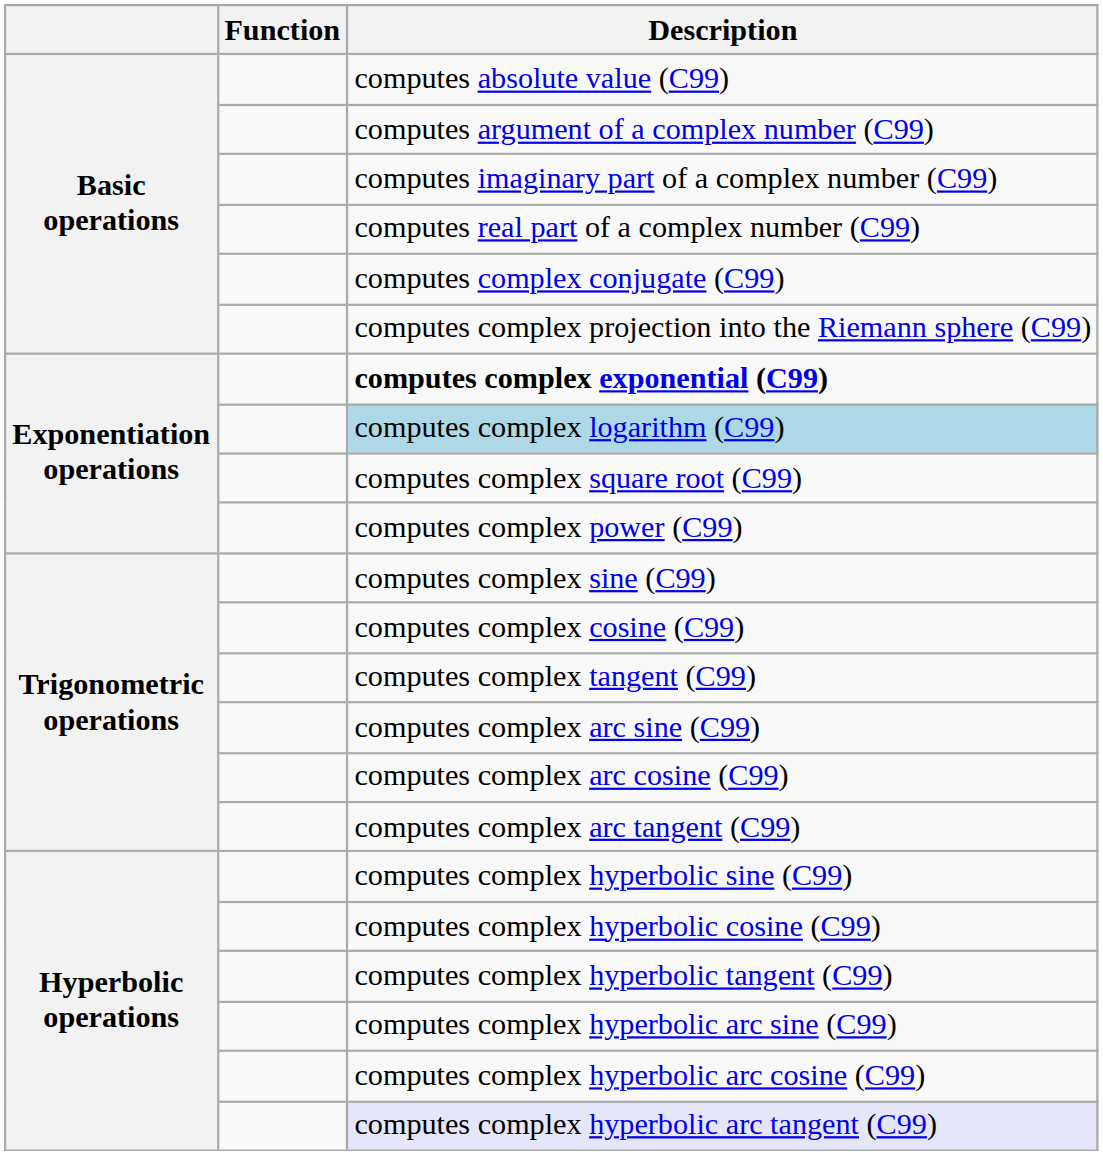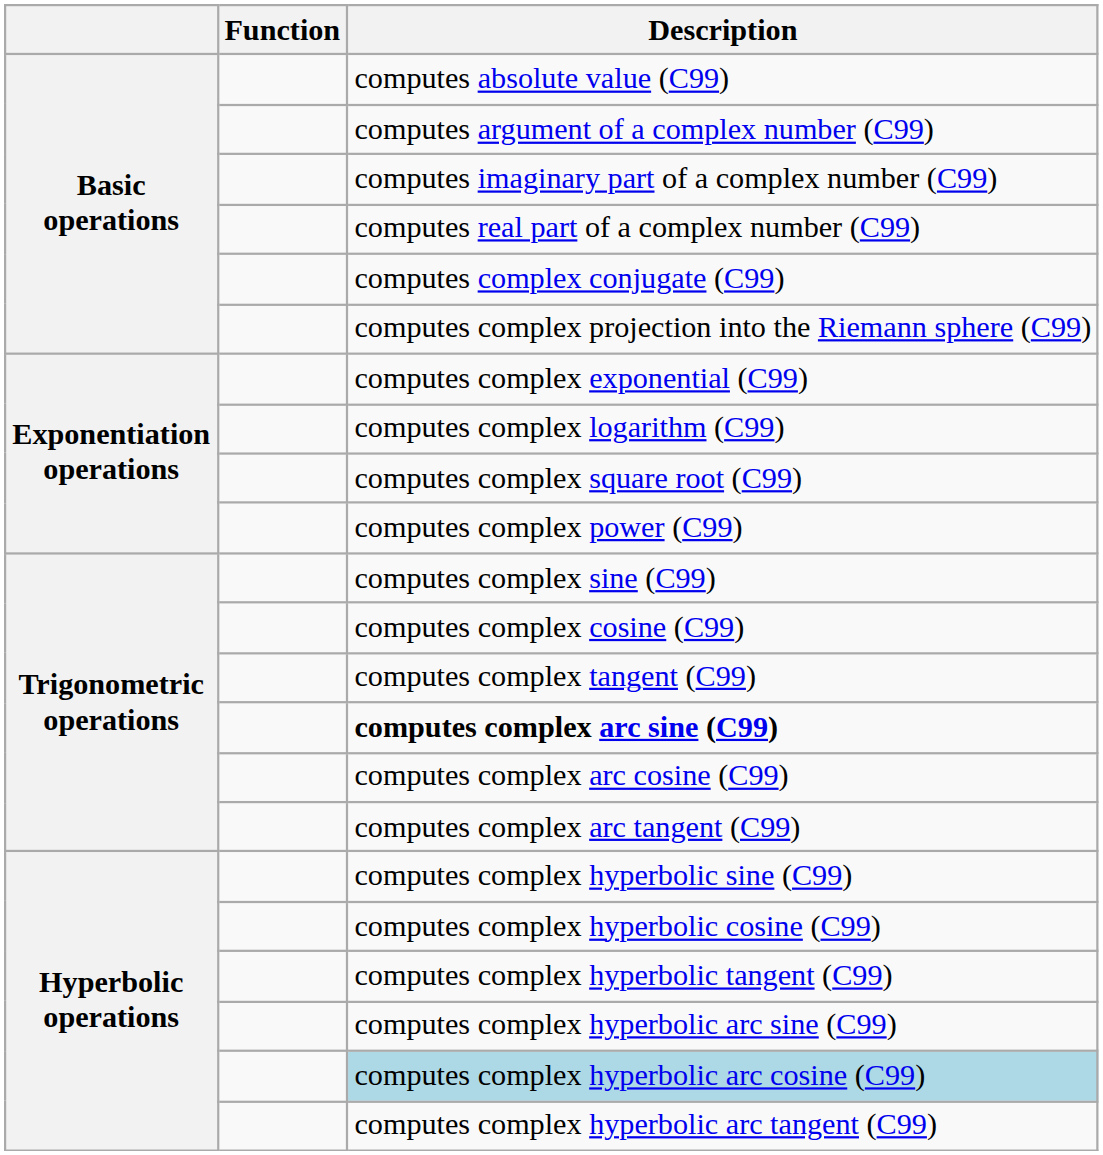(591, 377) bold -> (581, 377) normal
(569, 427) lightblue background -> (569, 427) no background
(557, 726) normal -> (566, 726) bold
(640, 1075) no background -> (640, 1075) lightblue background
(646, 1124) lavender background -> (646, 1124) no background
